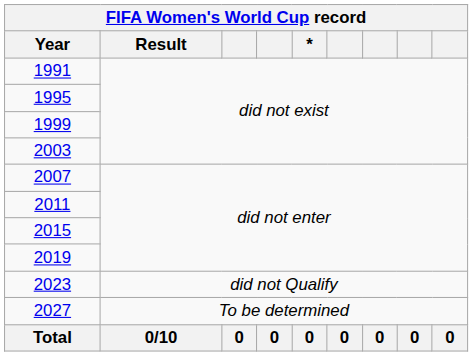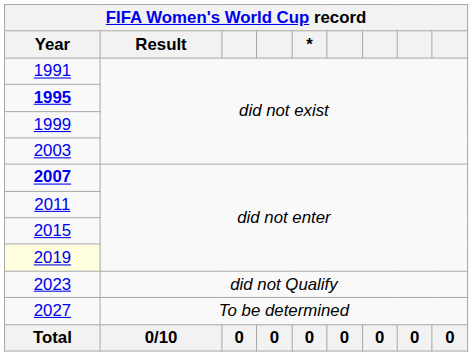(52, 97) normal -> (52, 97) bold
(52, 177) normal -> (52, 177) bold
(52, 257) no background -> (52, 257) lightyellow background
